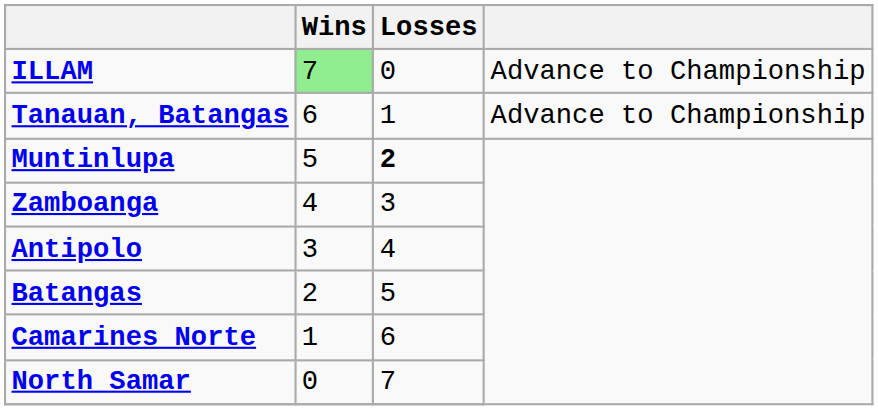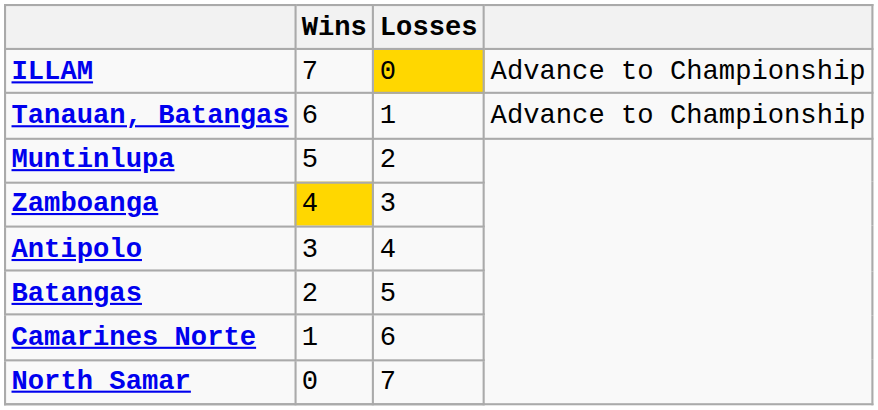(310, 71) lightgreen background -> (310, 71) no background
(388, 71) no background -> (388, 71) gold background
(388, 160) bold -> (388, 160) normal
(310, 204) no background -> (310, 204) gold background
